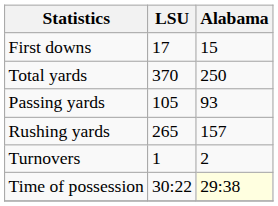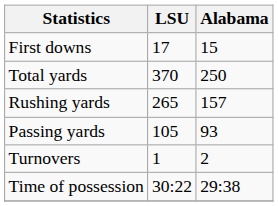rows swapped: (59, 130) <-> (57, 102)
(220, 186) lightyellow background -> (220, 186) no background
